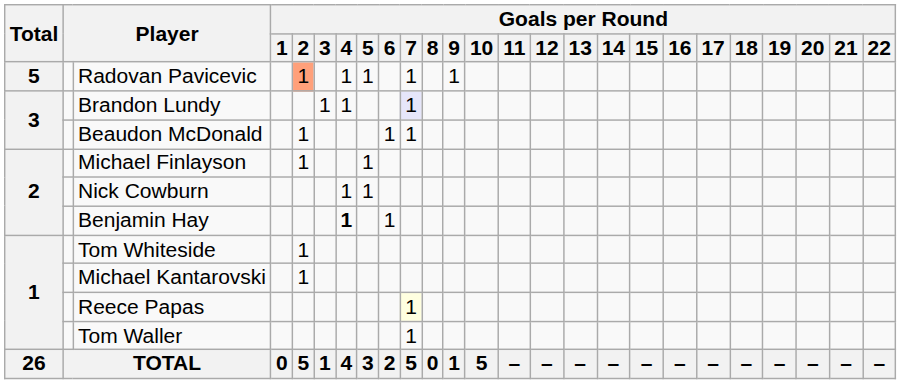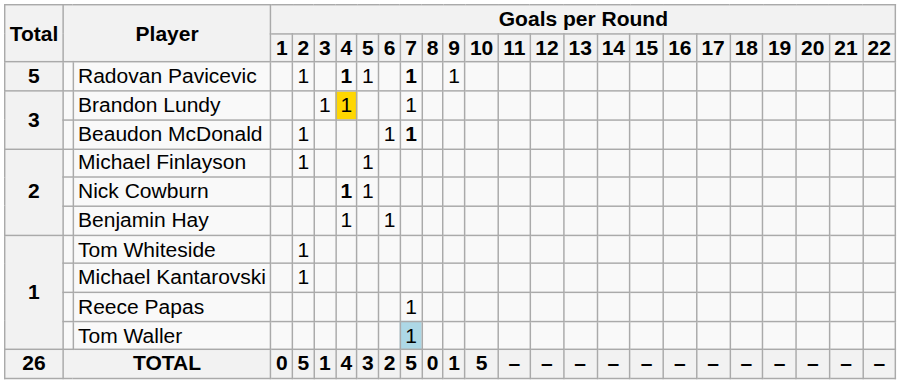(303, 76) lightsalmon background -> (303, 76) no background
(346, 76) normal -> (346, 76) bold
(411, 76) normal -> (411, 76) bold
(346, 105) no background -> (346, 105) gold background
(411, 105) lavender background -> (411, 105) no background
(411, 134) normal -> (411, 134) bold
(346, 191) normal -> (346, 191) bold
(346, 220) bold -> (346, 220) normal
(411, 306) lightyellow background -> (411, 306) no background
(411, 335) no background -> (411, 335) lightblue background
